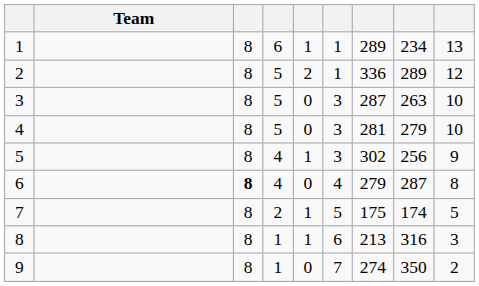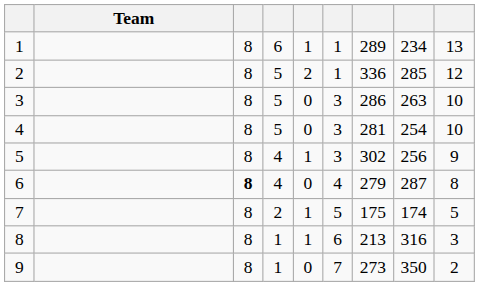(414, 73) 289 -> (414, 73) 285
(373, 101) 287 -> (373, 101) 286
(414, 128) 279 -> (414, 128) 254
(373, 267) 274 -> (373, 267) 273
